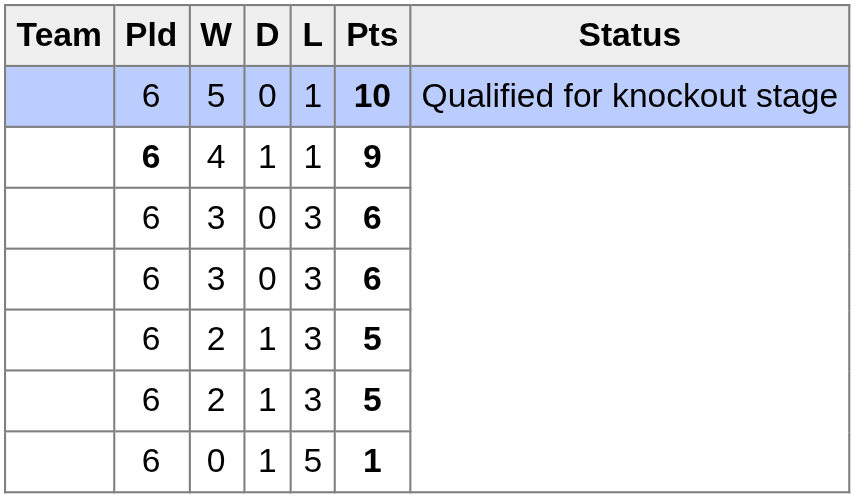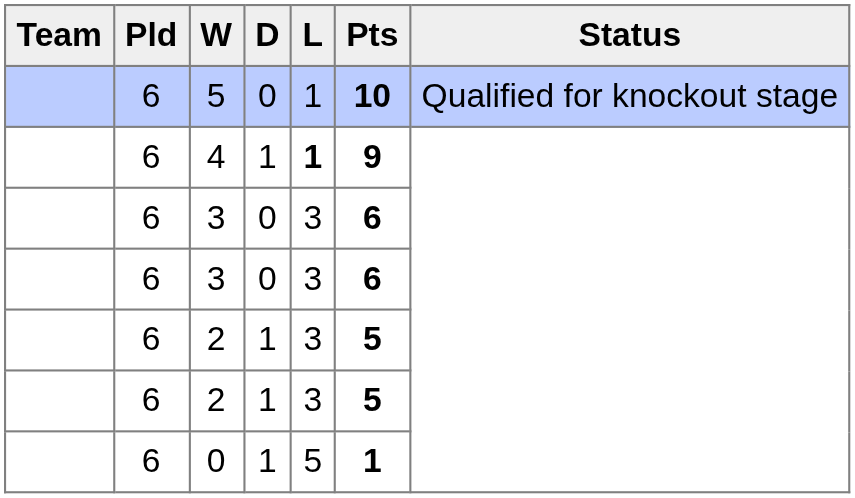(151, 156) bold -> (151, 156) normal
(313, 156) normal -> (313, 156) bold
